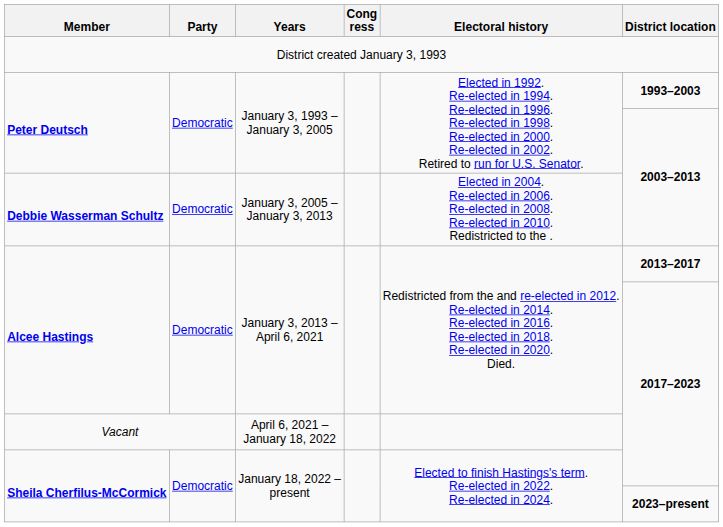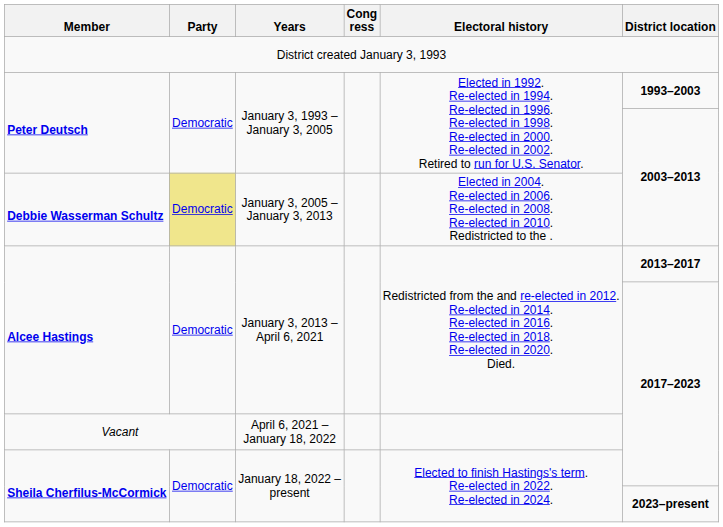(202, 209) no background -> (202, 209) khaki background
